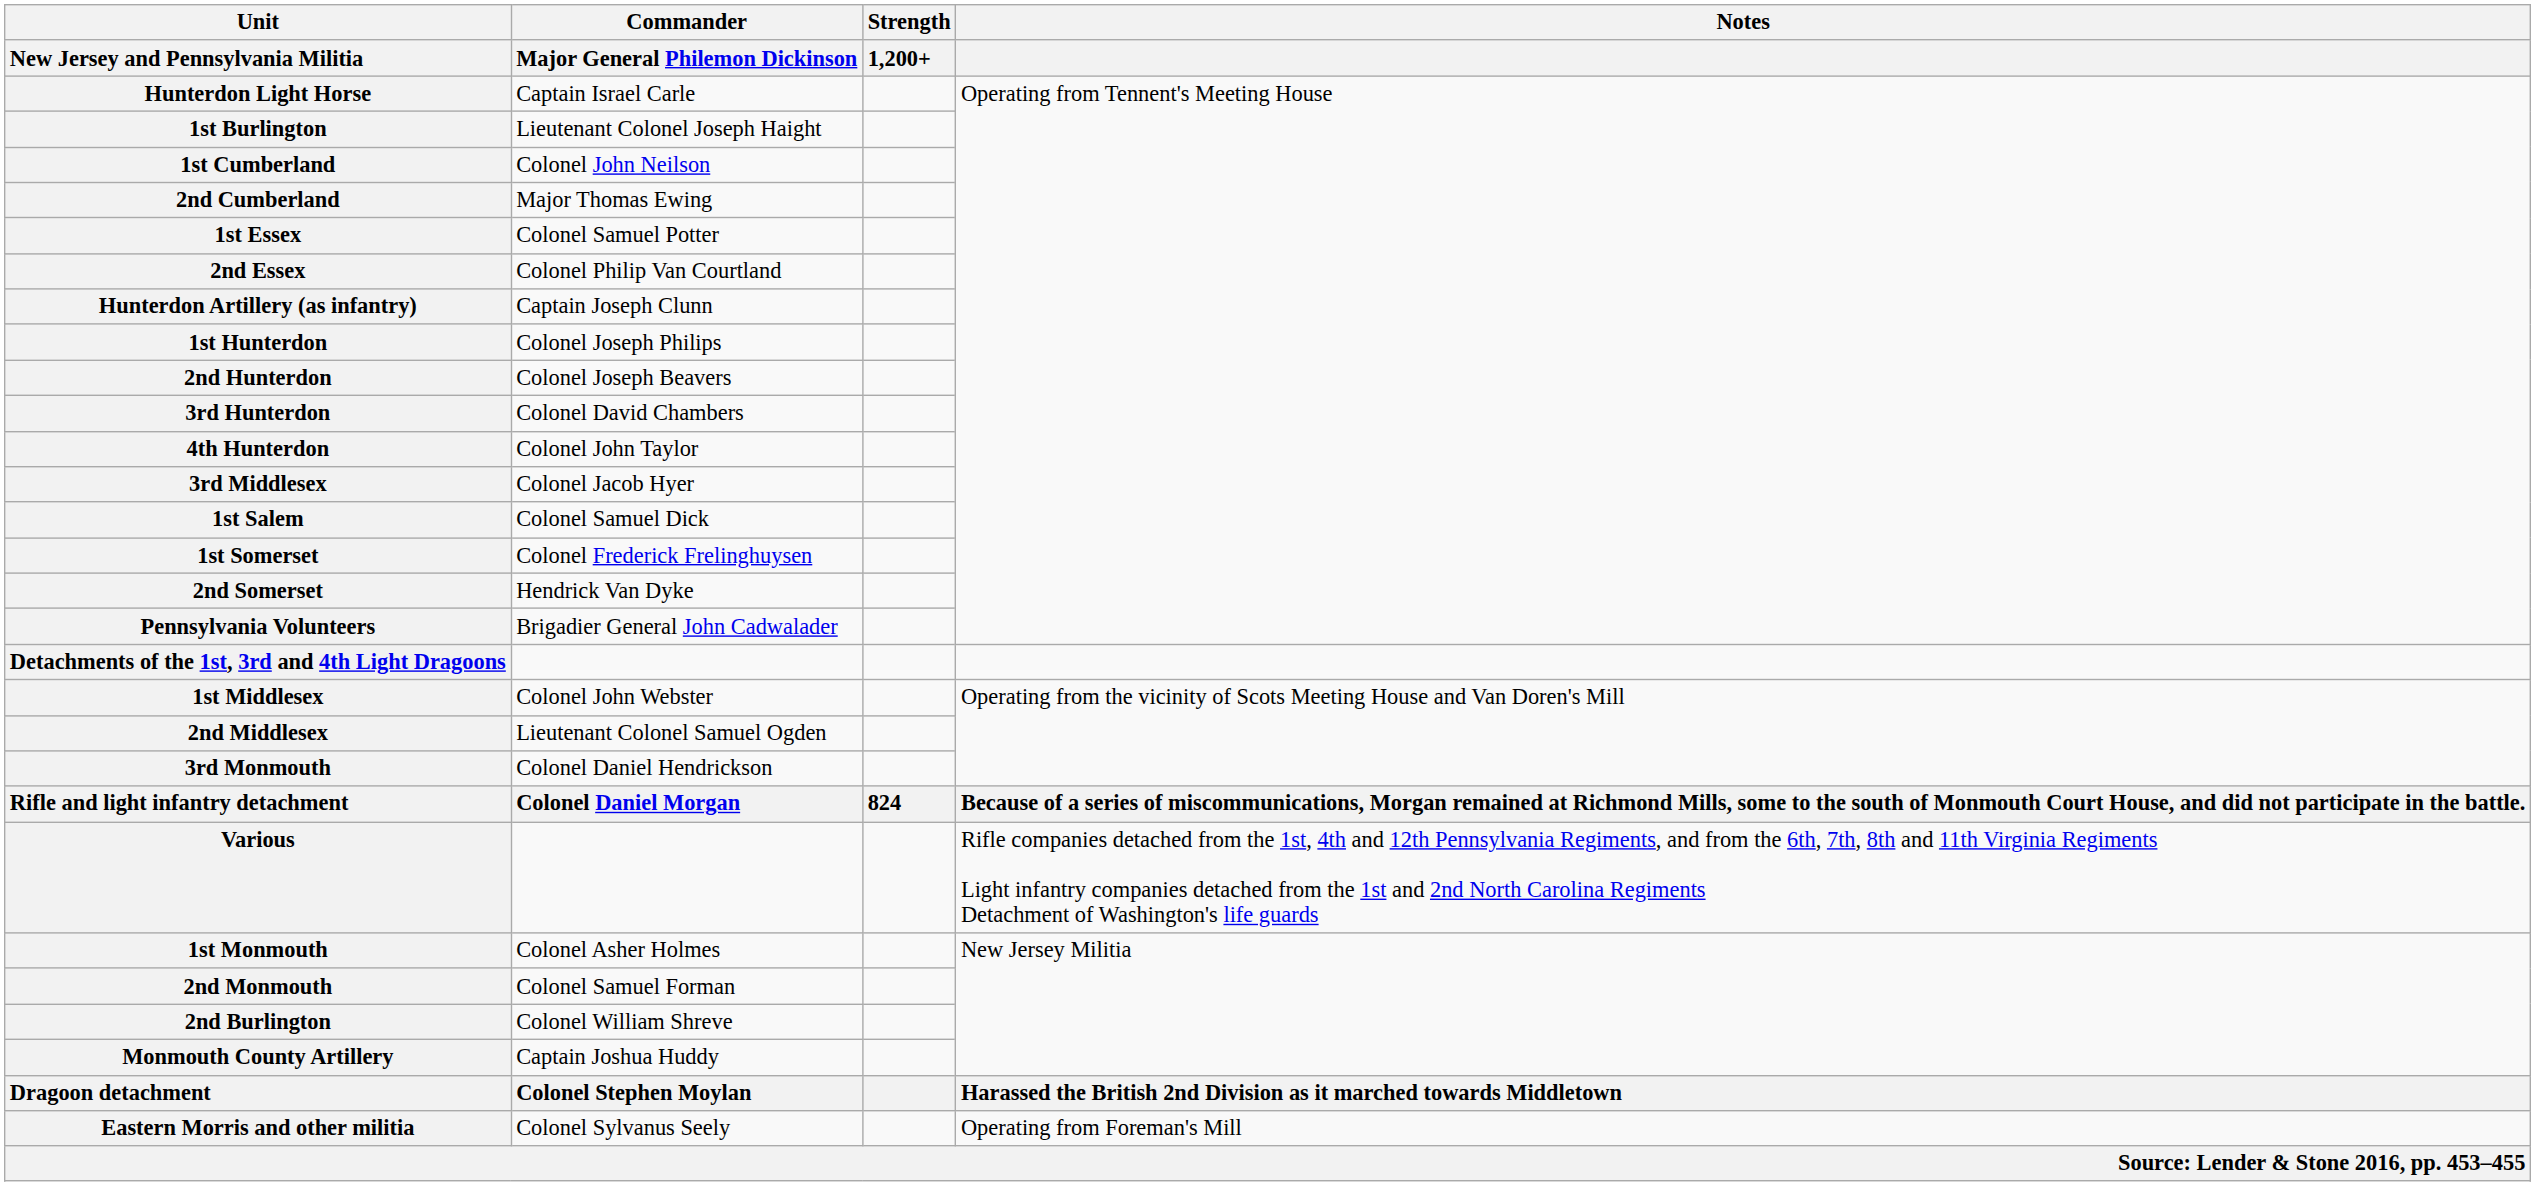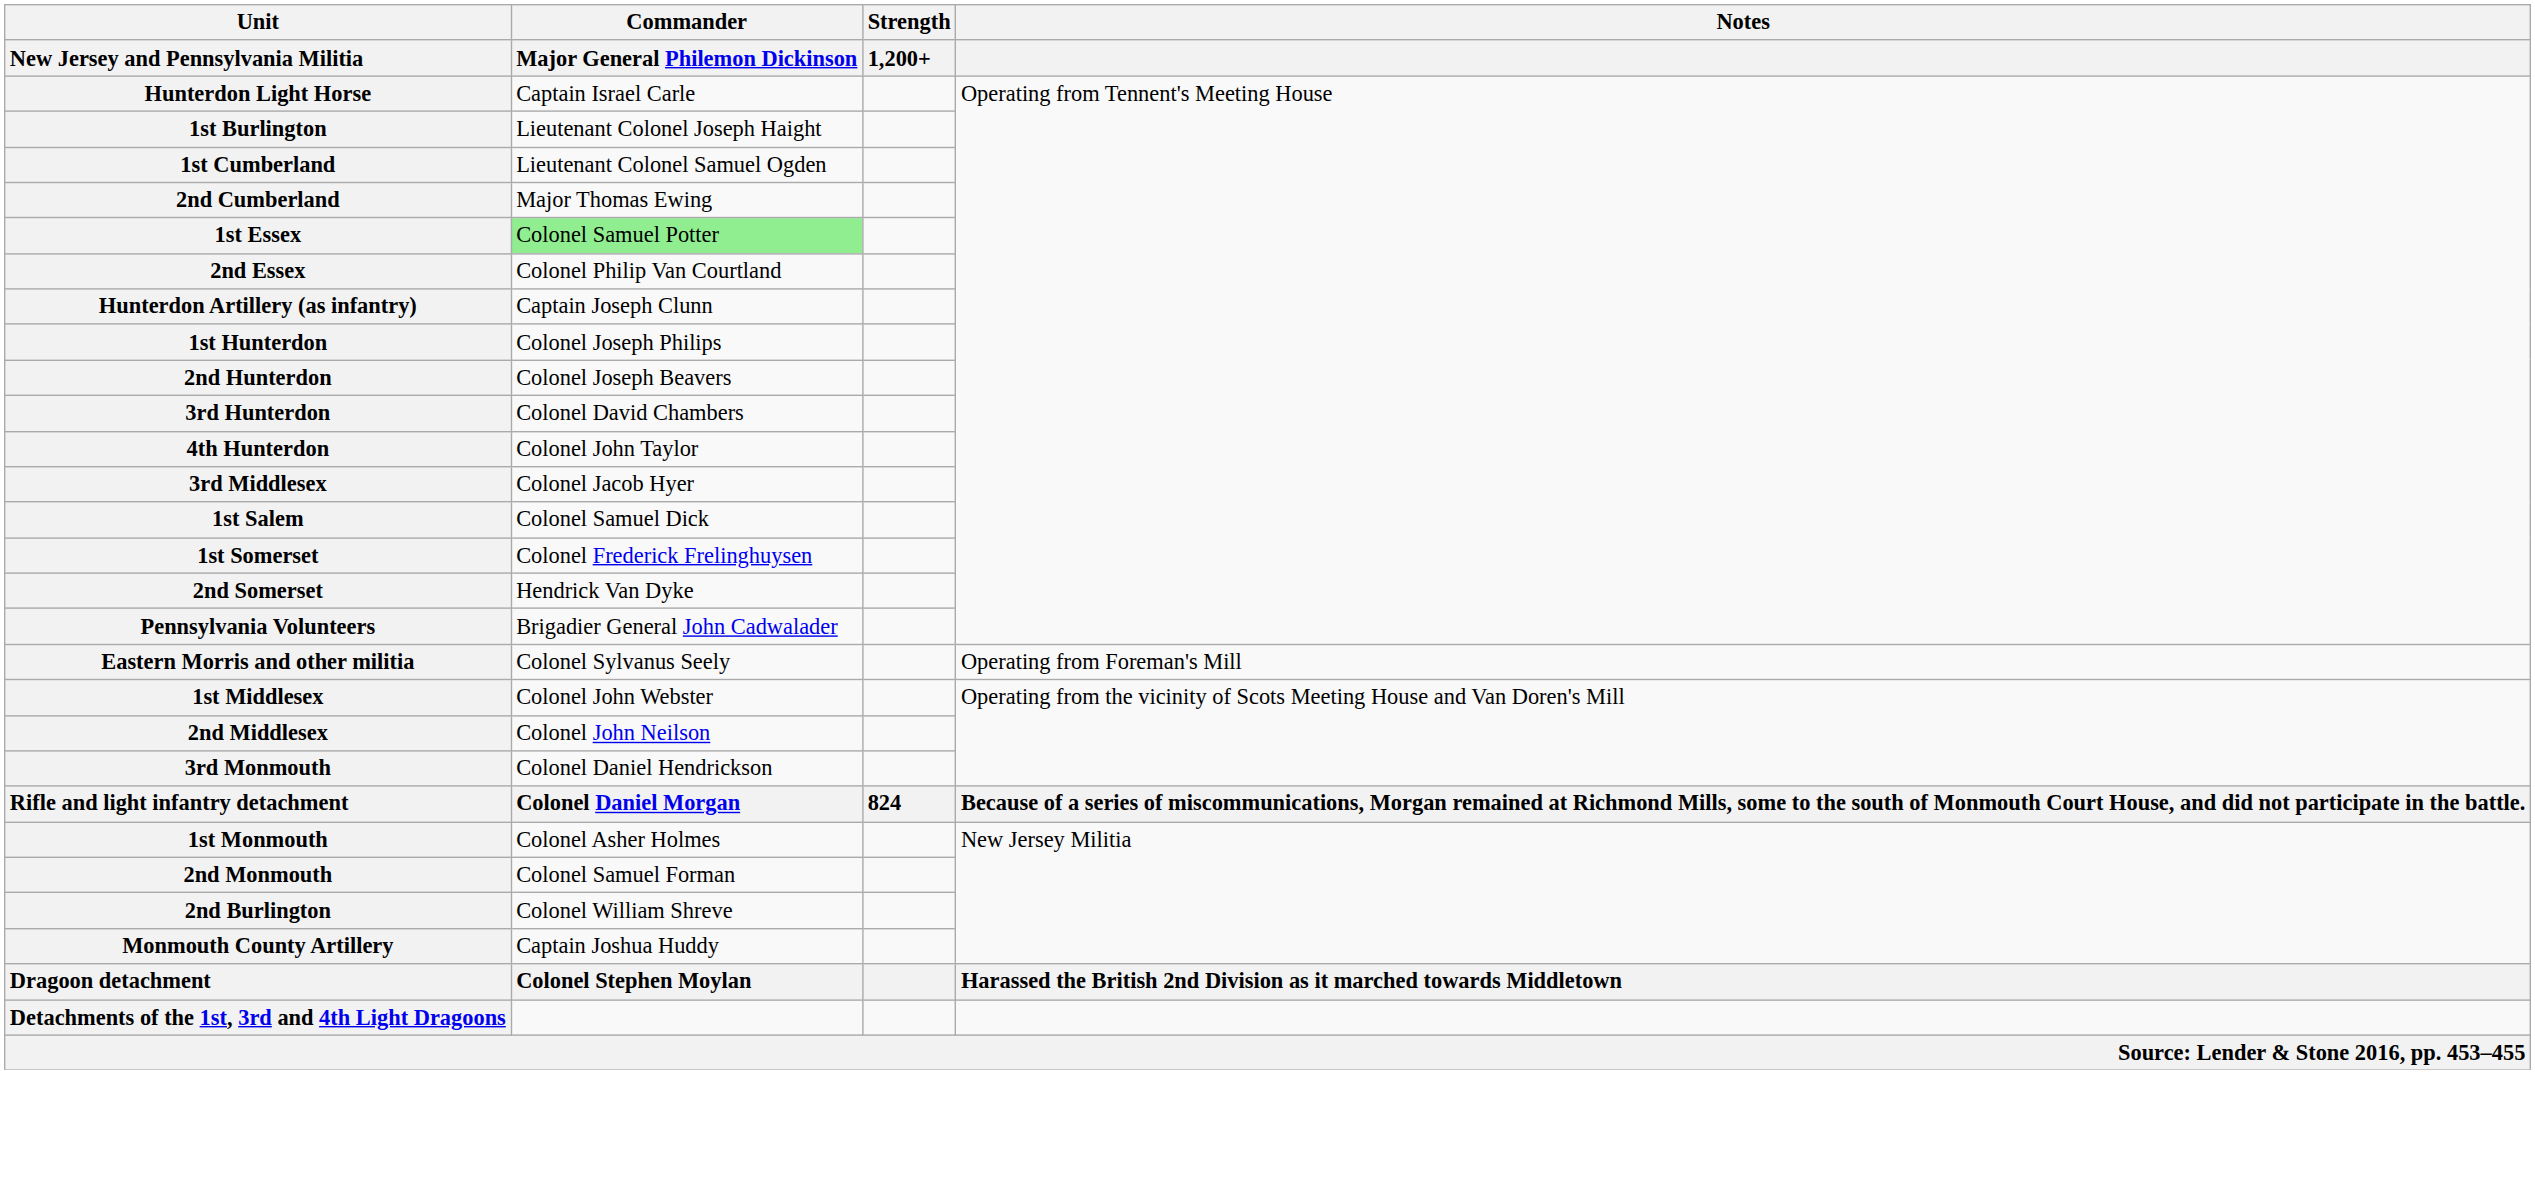(613, 164) Colonel John Neilson -> (671, 164) Lieutenant Colonel Samuel Ogden
(618, 235) no background -> (618, 235) lightgreen background
rows swapped: (258, 1128) <-> (258, 661)
(671, 732) Lieutenant Colonel Samuel Ogden -> (613, 732) Colonel John Neilson
- row: (258, 839)
